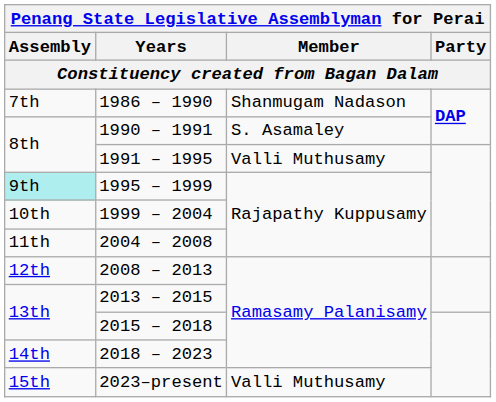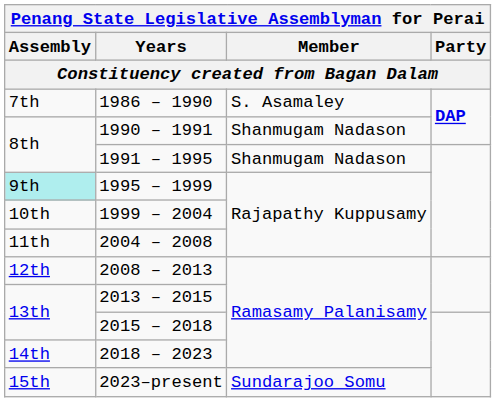(319, 103) Shanmugam Nadason -> (288, 103) S. Asamaley
(288, 131) S. Asamaley -> (319, 131) Shanmugam Nadason
(308, 158) Valli Muthusamy -> (319, 158) Shanmugam Nadason
(308, 382) Valli Muthusamy -> (308, 382) Sundarajoo Somu
